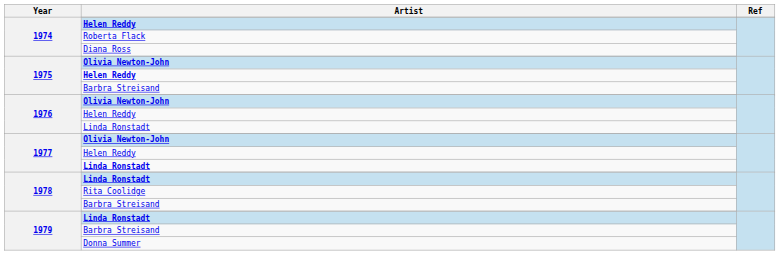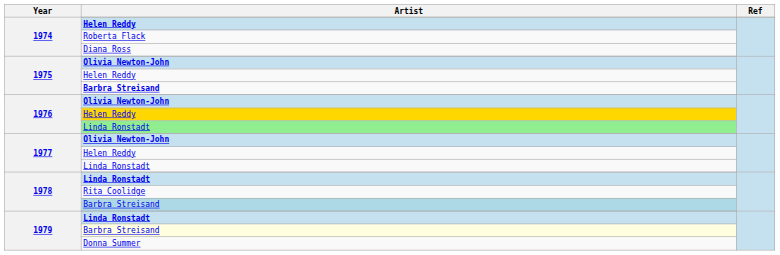(109, 75) bold -> (109, 75) normal
(121, 88) normal -> (121, 88) bold
(109, 114) no background -> (109, 114) gold background
(117, 127) no background -> (117, 127) lightgreen background
(117, 166) bold -> (117, 166) normal
(121, 205) no background -> (121, 205) lightblue background
(121, 230) no background -> (121, 230) lightyellow background
